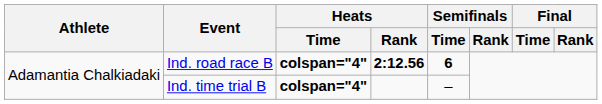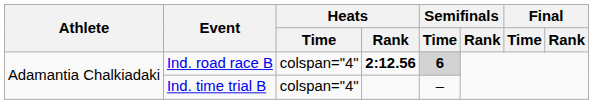(323, 63) bold -> (319, 63) normal
(448, 63) no background -> (440, 63) lightgrey background
(323, 87) bold -> (319, 87) normal
